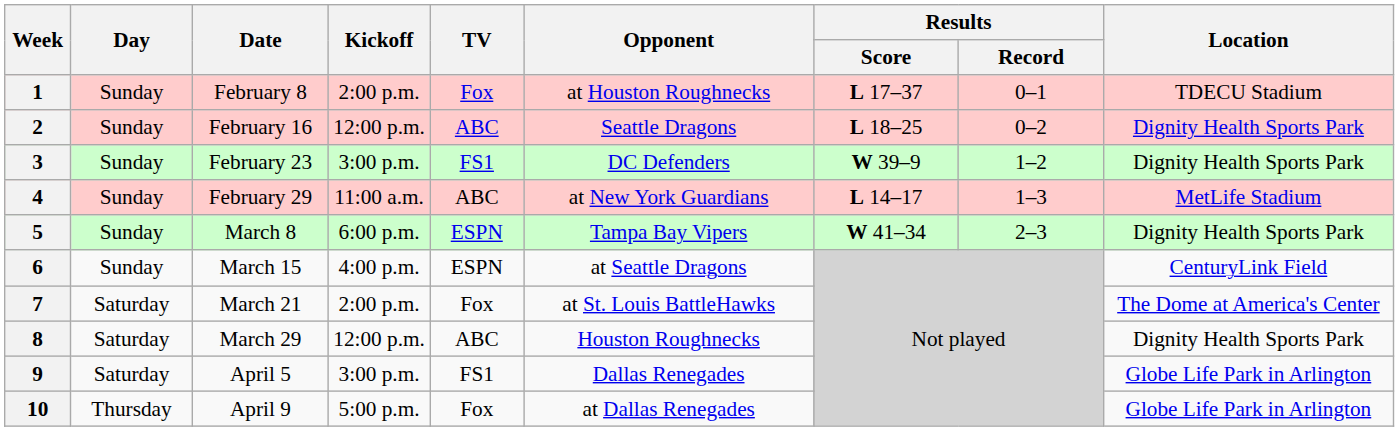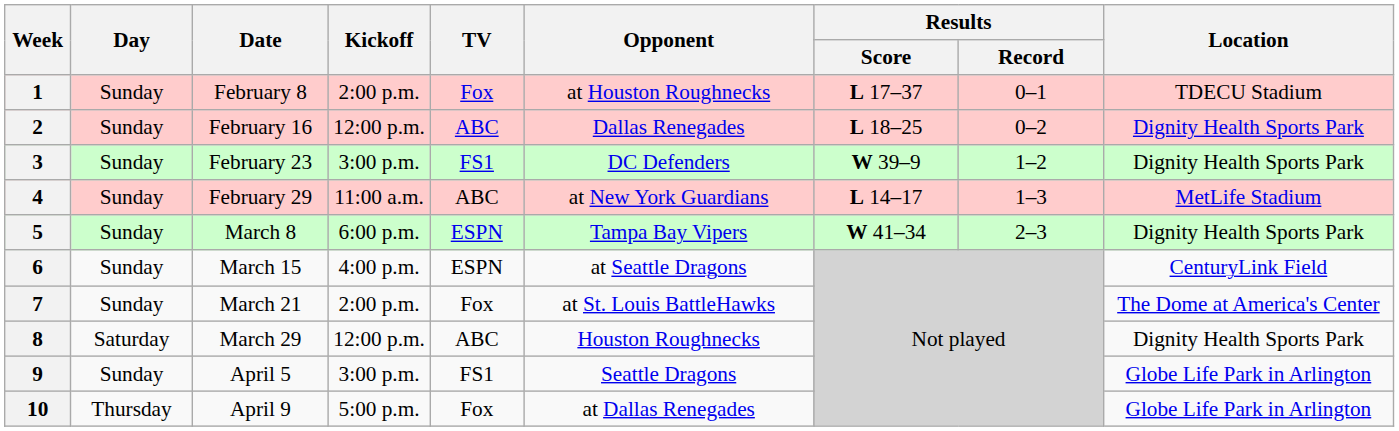(669, 127) Seattle Dragons -> (669, 127) Dallas Renegades
(132, 302) Saturday -> (132, 302) Sunday
(132, 373) Saturday -> (132, 373) Sunday
(669, 373) Dallas Renegades -> (669, 373) Seattle Dragons
